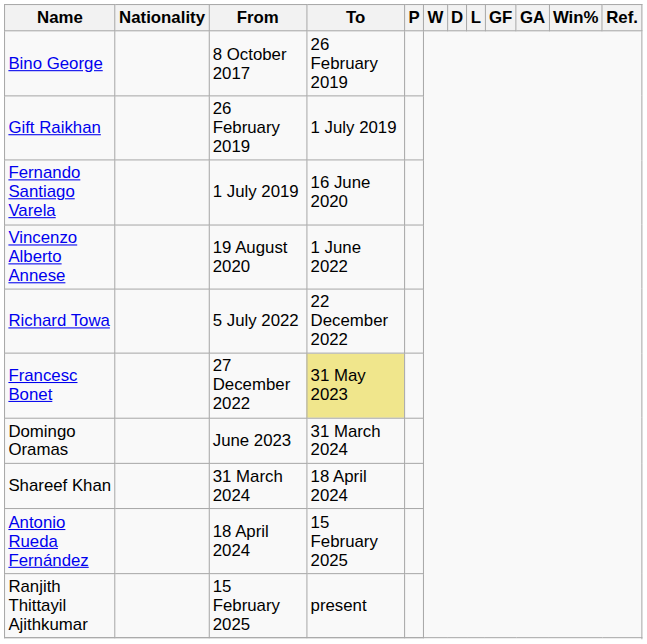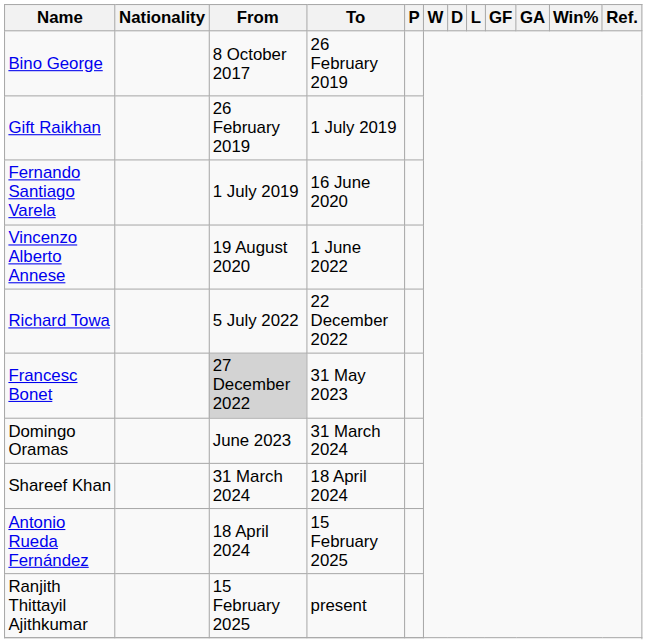(251, 385) no background -> (251, 385) lightgrey background
(338, 385) khaki background -> (338, 385) no background
